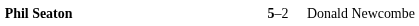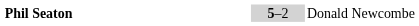(278, 13) no background -> (278, 13) lightgrey background
